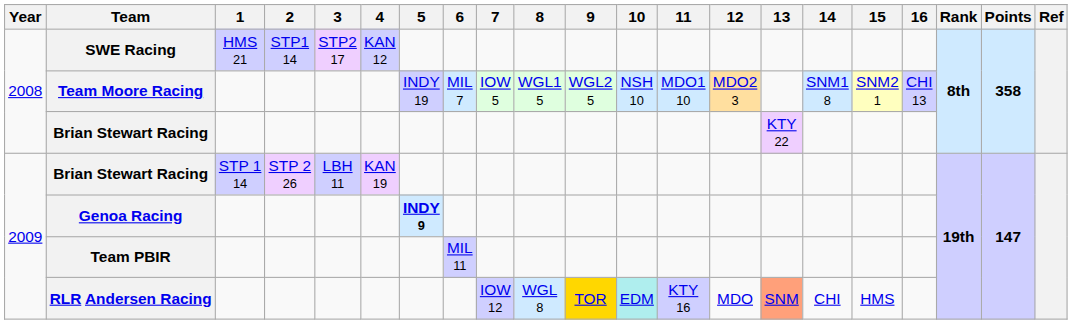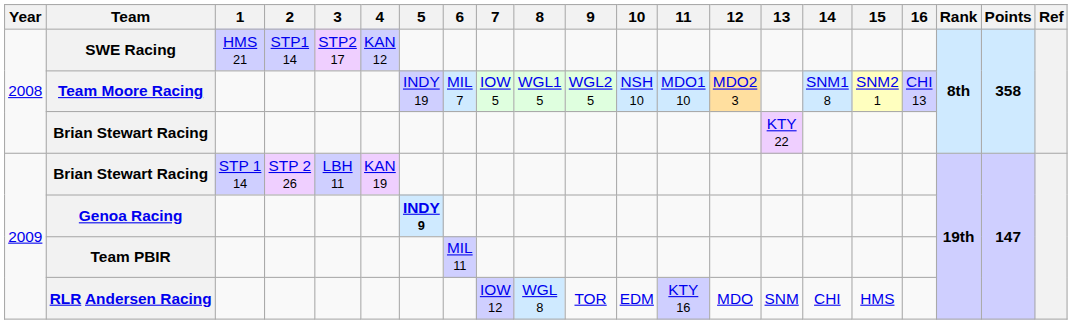(591, 299) gold background -> (591, 299) no background
(637, 299) paleturquoise background -> (637, 299) no background
(782, 299) lightsalmon background -> (782, 299) no background
